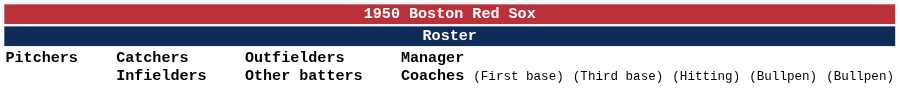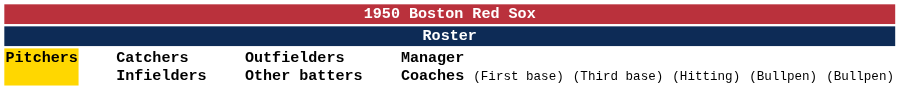(42, 58) no background -> (42, 58) gold background
